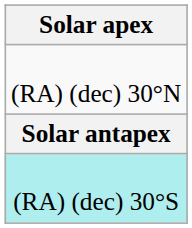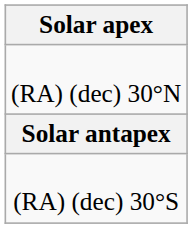(96, 201) paleturquoise background -> (96, 201) no background
